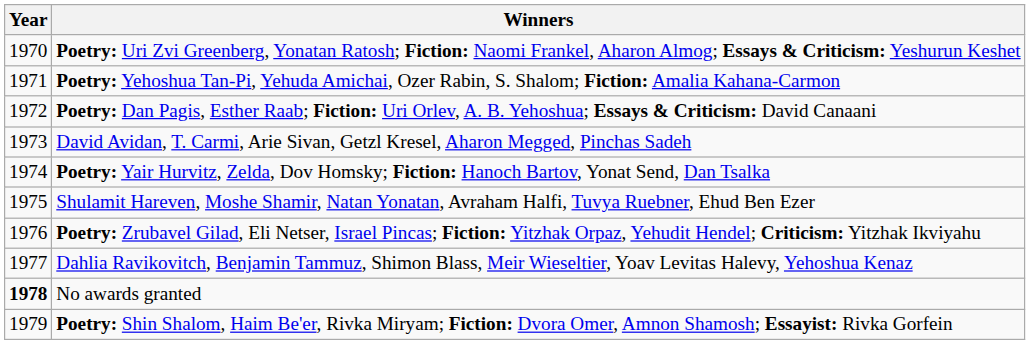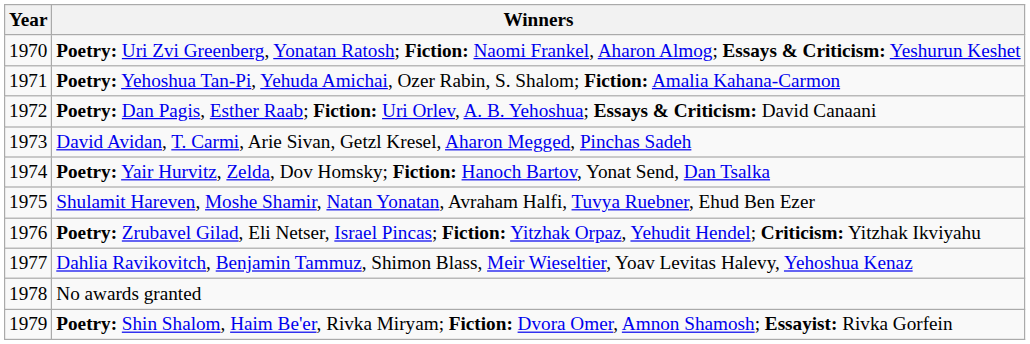(28, 293) bold -> (28, 293) normal
